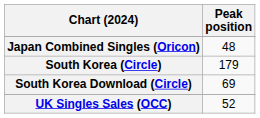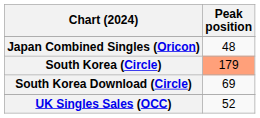(229, 65) no background -> (229, 65) lightsalmon background
